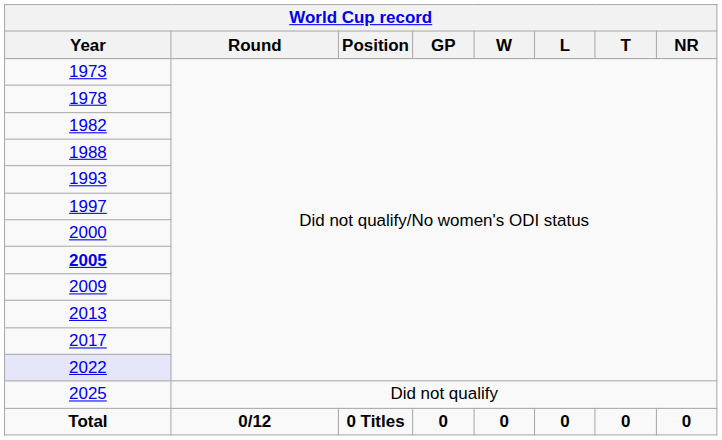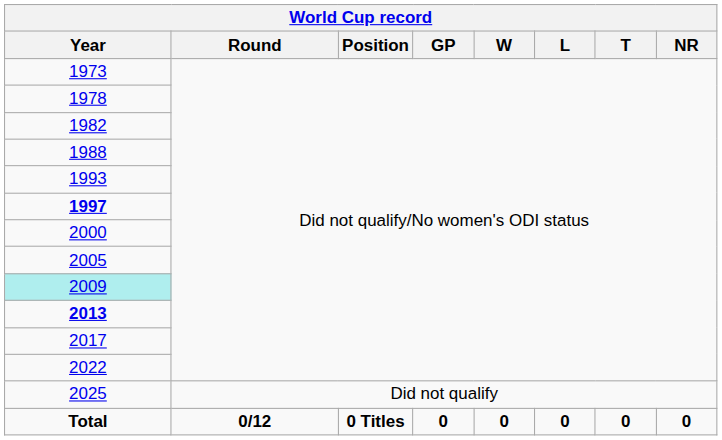(88, 206) normal -> (88, 206) bold
(88, 260) bold -> (88, 260) normal
(88, 286) no background -> (88, 286) paleturquoise background
(88, 313) normal -> (88, 313) bold
(88, 367) lavender background -> (88, 367) no background
